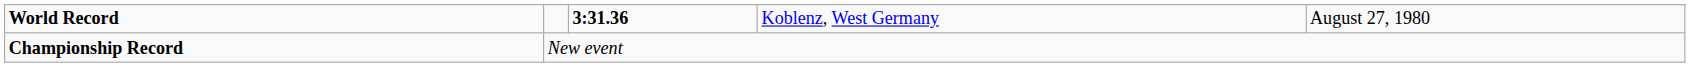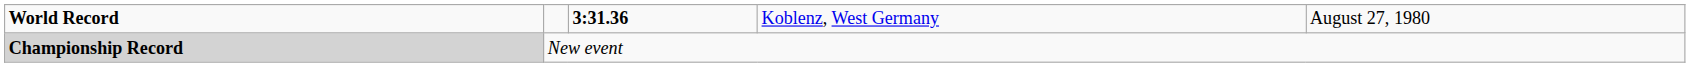(96, 47) no background -> (96, 47) lightgrey background
